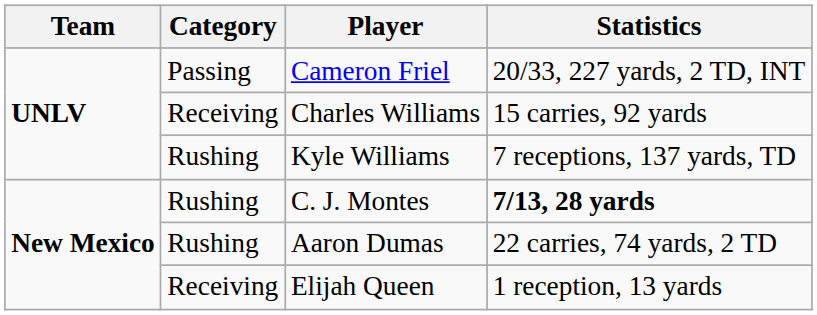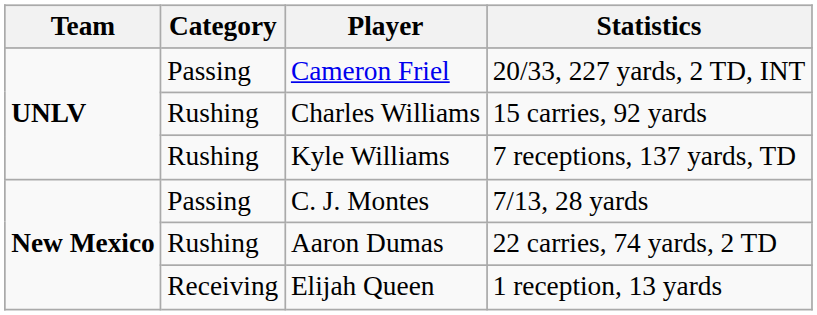(223, 113) Receiving -> (213, 113) Rushing
(213, 200) Rushing -> (209, 200) Passing
(574, 200) bold -> (571, 200) normal
